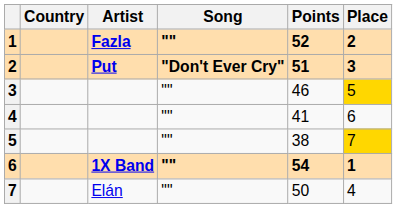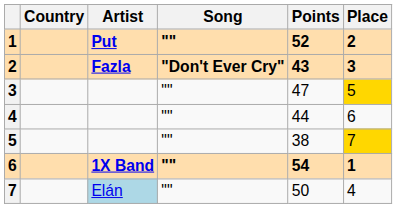(111, 41) Fazla -> (104, 41) Put
(104, 66) Put -> (111, 66) Fazla
(300, 66) 51 -> (300, 66) 43
(300, 91) 46 -> (300, 91) 47
(300, 116) 41 -> (300, 116) 44
(107, 191) no background -> (107, 191) lightblue background
